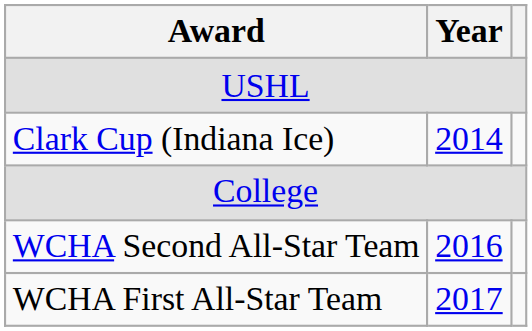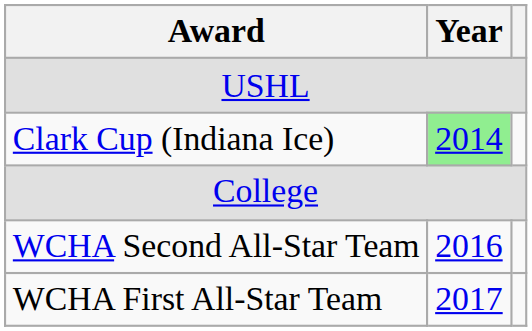(469, 138) no background -> (469, 138) lightgreen background
